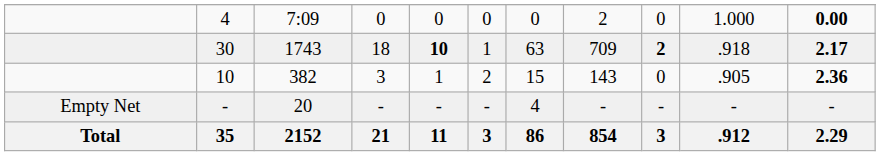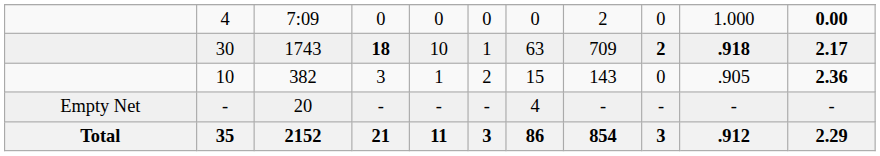(381, 48) normal -> (381, 48) bold
(439, 48) bold -> (439, 48) normal
(734, 48) normal -> (734, 48) bold
